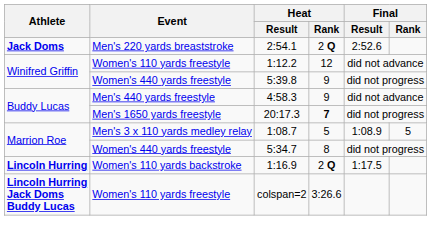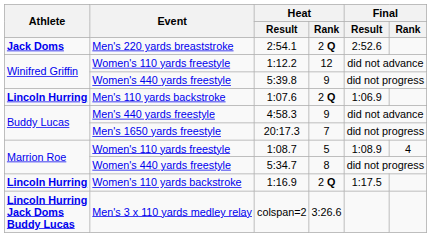+ row: (282, 98)
(327, 115) bold -> (327, 132) normal
(172, 132) Men's 3 x 110 yards medley relay -> (161, 149) Women's 110 yards freestyle
(408, 132) 5 -> (408, 149) 4
(161, 195) Women's 110 yards freestyle -> (172, 212) Men's 3 x 110 yards medley relay
